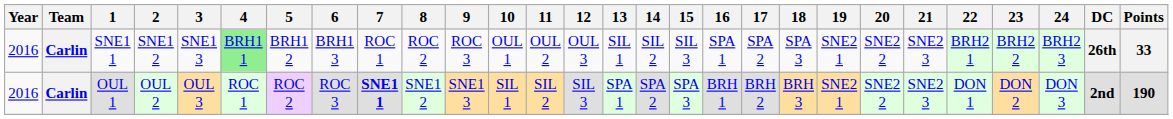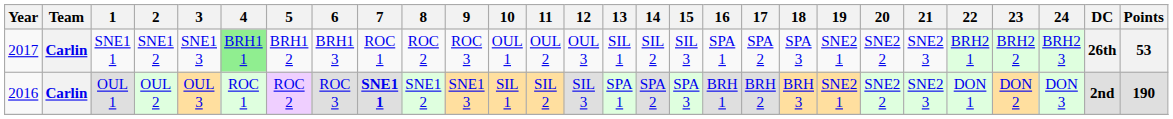(23, 50) 2016 -> (23, 50) 2017
(1144, 50) 33 -> (1144, 50) 53
